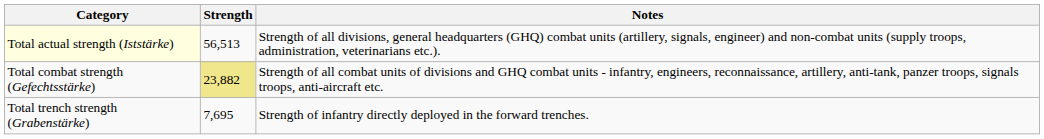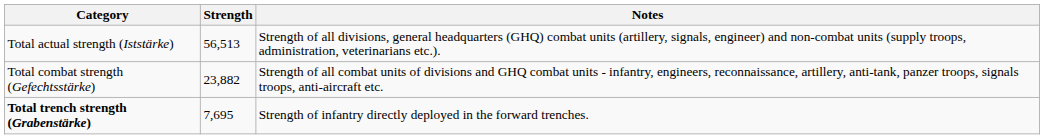(91, 43) lightyellow background -> (91, 43) no background
(222, 79) khaki background -> (222, 79) no background
(62, 115) normal -> (67, 115) bold
